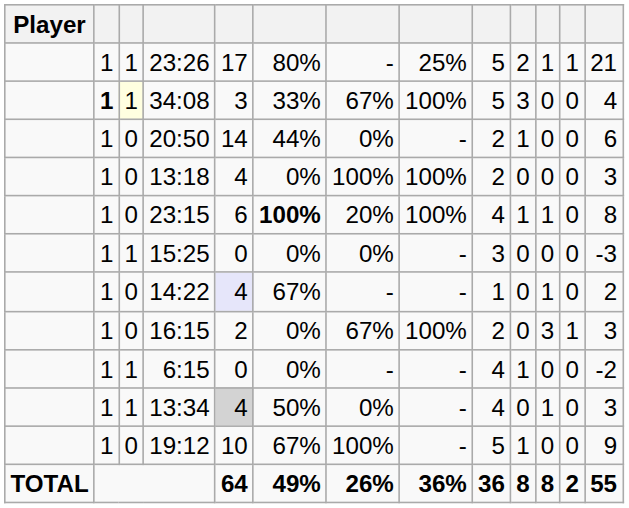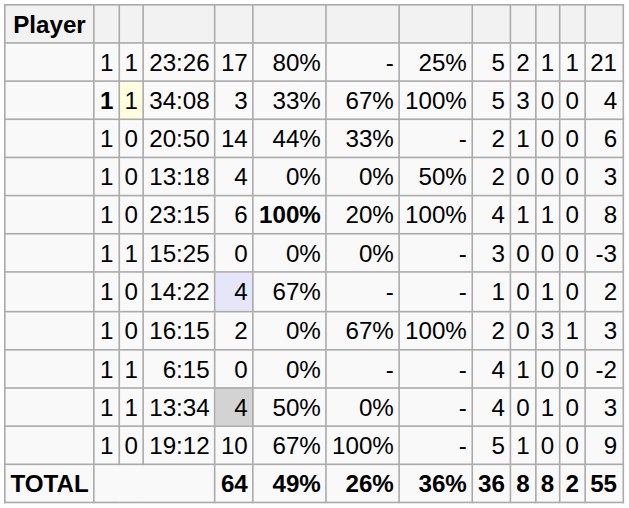(376, 139) 0% -> (370, 139) 33%
(363, 177) 100% -> (376, 177) 0%
(436, 177) 100% -> (443, 177) 50%
